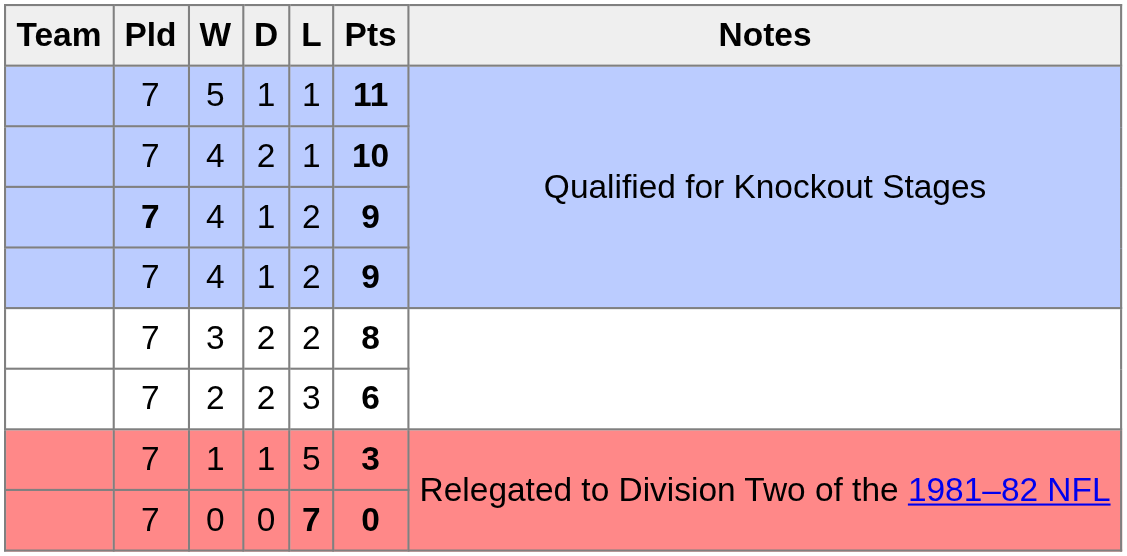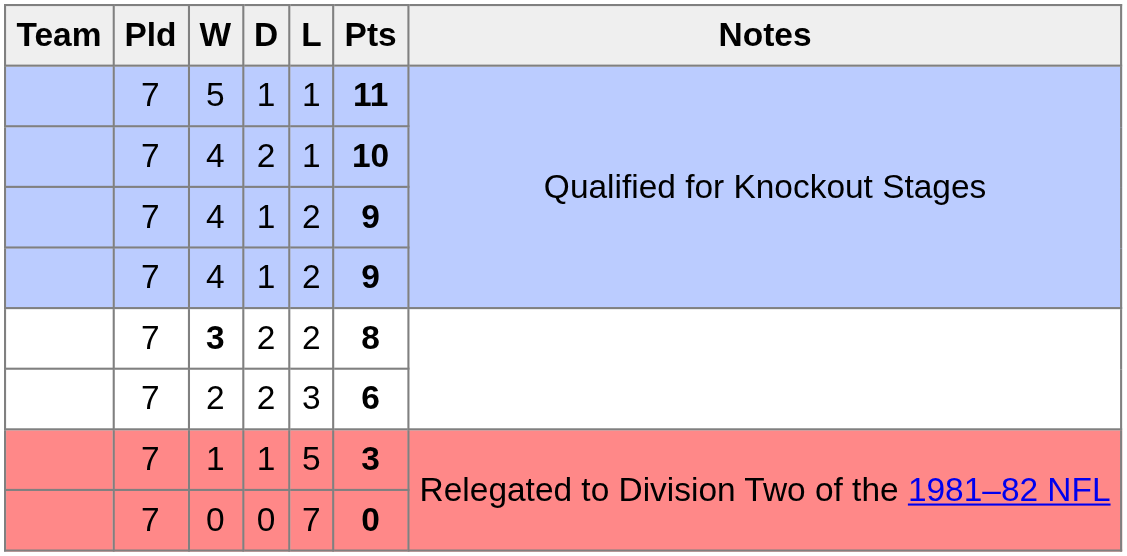(150, 216) bold -> (150, 216) normal
(215, 337) normal -> (215, 337) bold
(311, 519) bold -> (311, 519) normal
